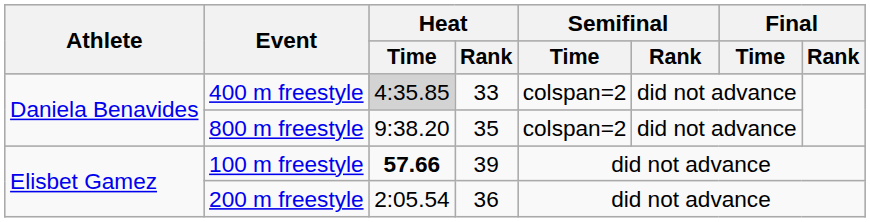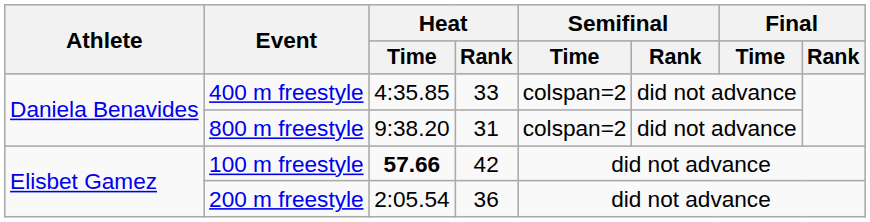(412, 92) lightgrey background -> (412, 92) no background
(486, 128) 35 -> (486, 128) 31
(486, 164) 39 -> (486, 164) 42
